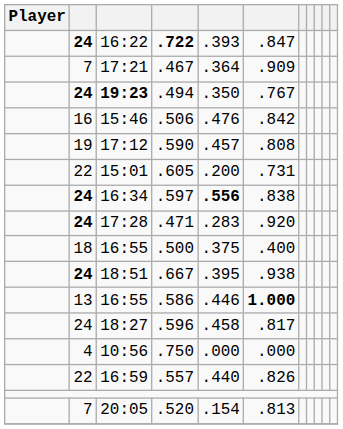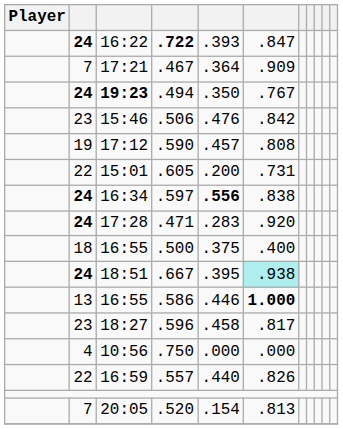(83, 121) 16 -> (83, 121) 23
(276, 275) no background -> (276, 275) paleturquoise background
(83, 326) 24 -> (83, 326) 23
